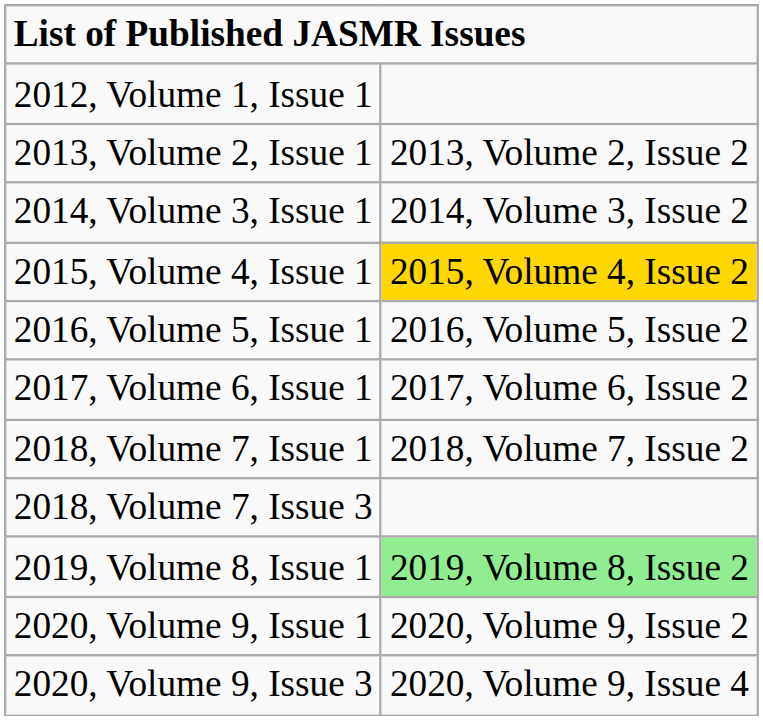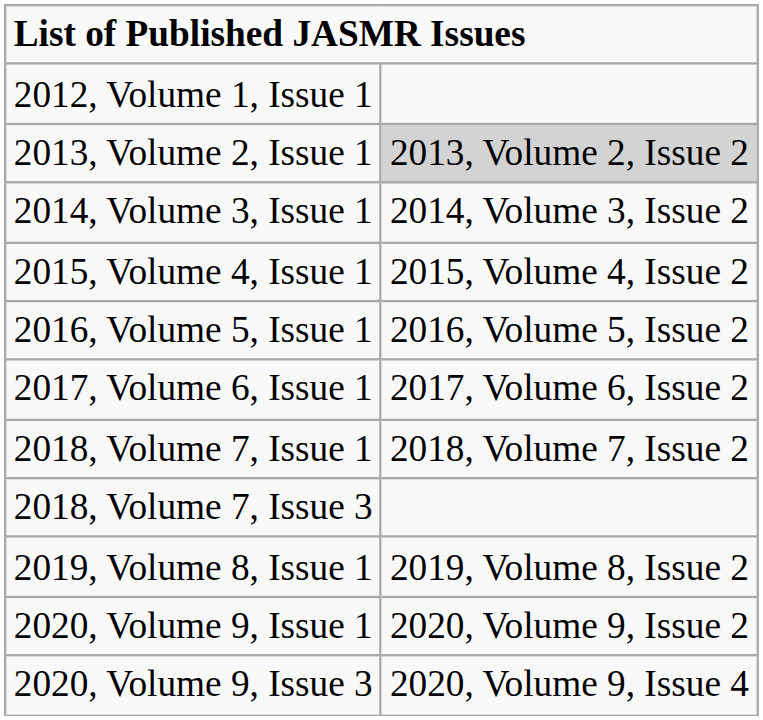(569, 152) no background -> (569, 152) lightgrey background
(569, 270) gold background -> (569, 270) no background
(569, 566) lightgreen background -> (569, 566) no background
